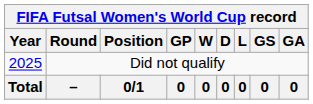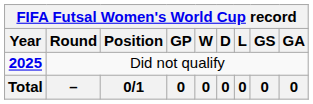(25, 64) normal -> (25, 64) bold
